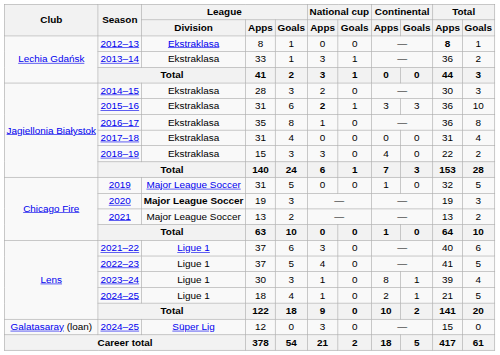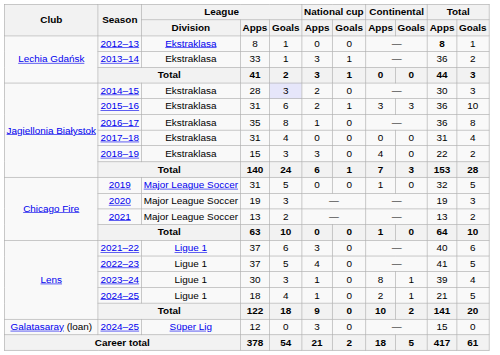(291, 91) no background -> (286, 91) lavender background
(323, 106) bold -> (317, 106) normal
(194, 201) bold -> (191, 201) normal
